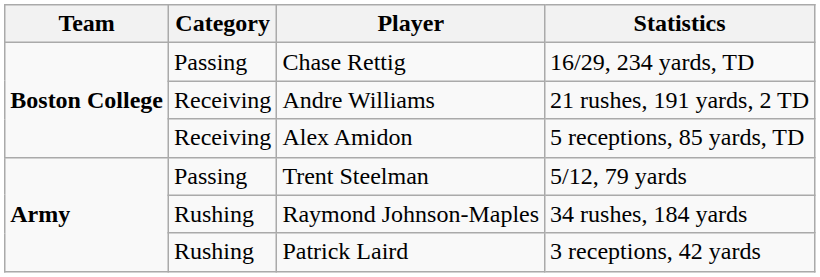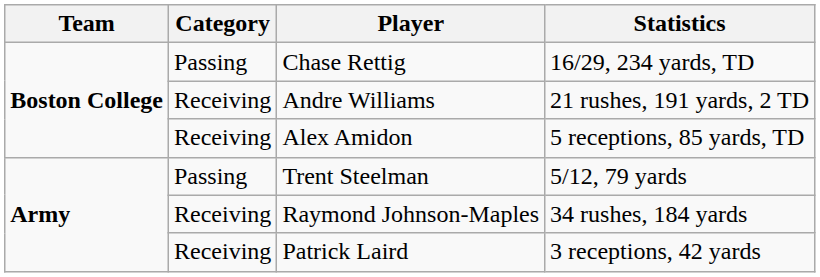(214, 213) Rushing -> (223, 213) Receiving
(214, 251) Rushing -> (223, 251) Receiving
